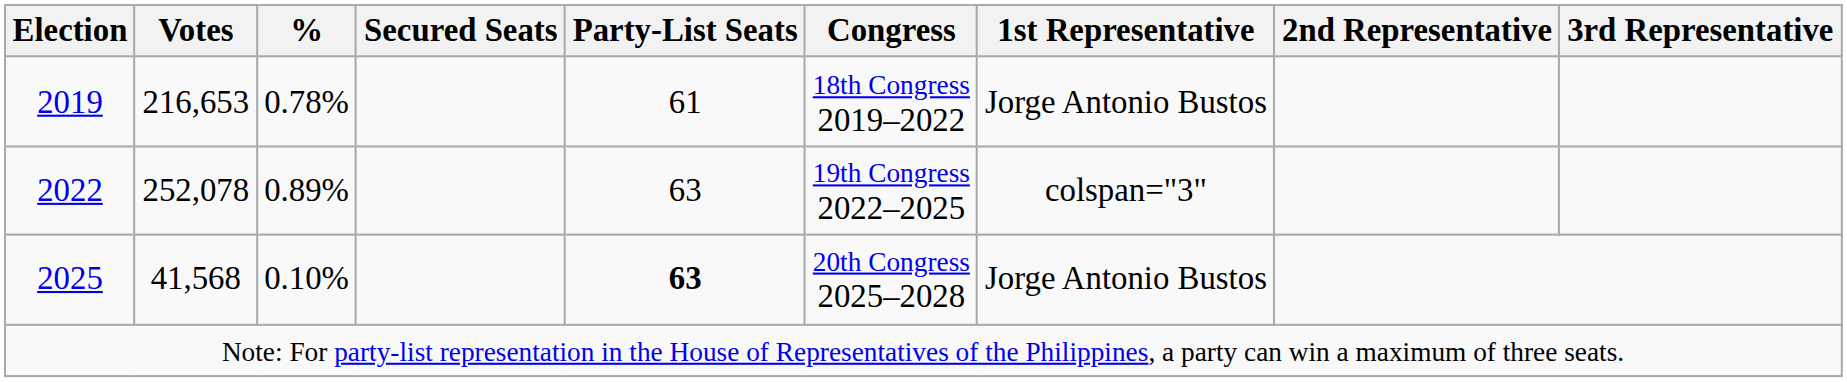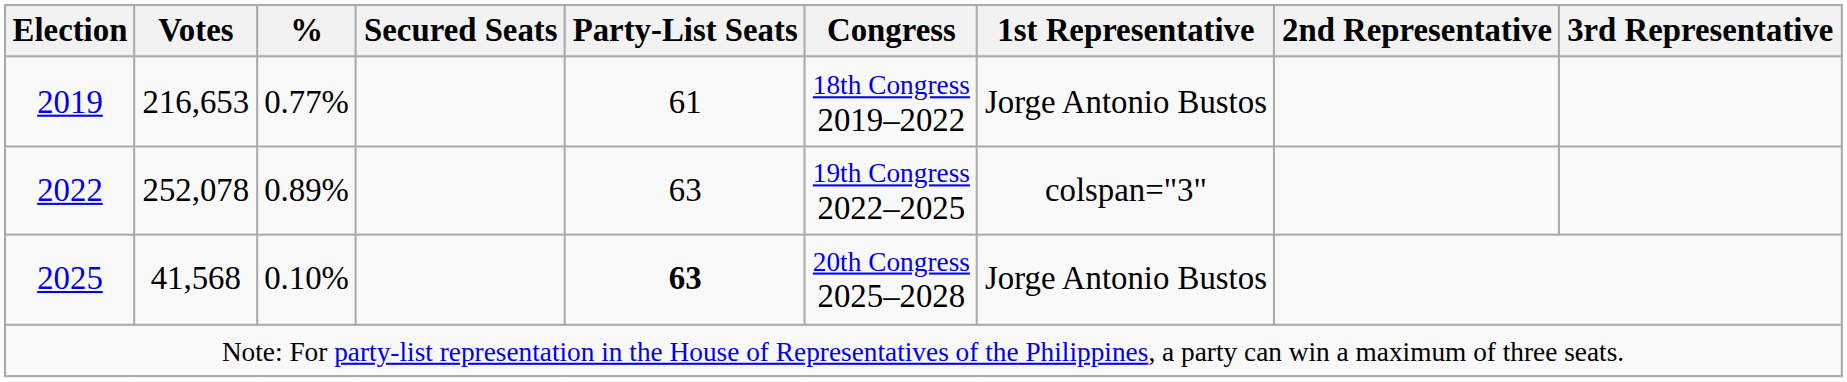(307, 100) 0.78% -> (307, 100) 0.77%
